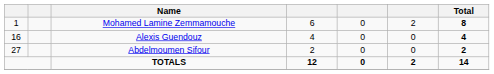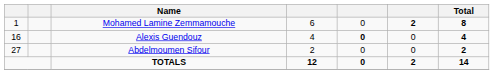(413, 23) normal -> (413, 23) bold
(363, 36) normal -> (363, 36) bold
